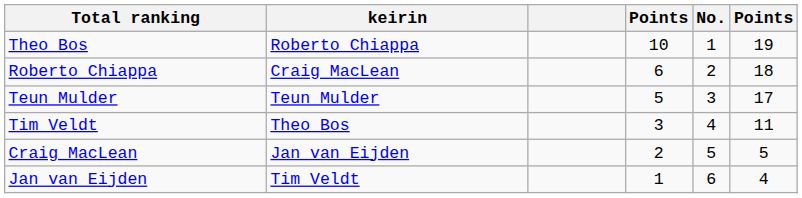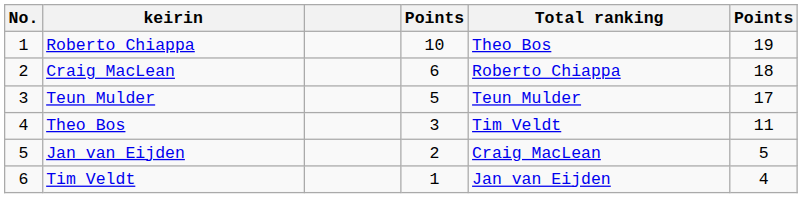columns swapped: (711, 18) <-> (136, 18)
